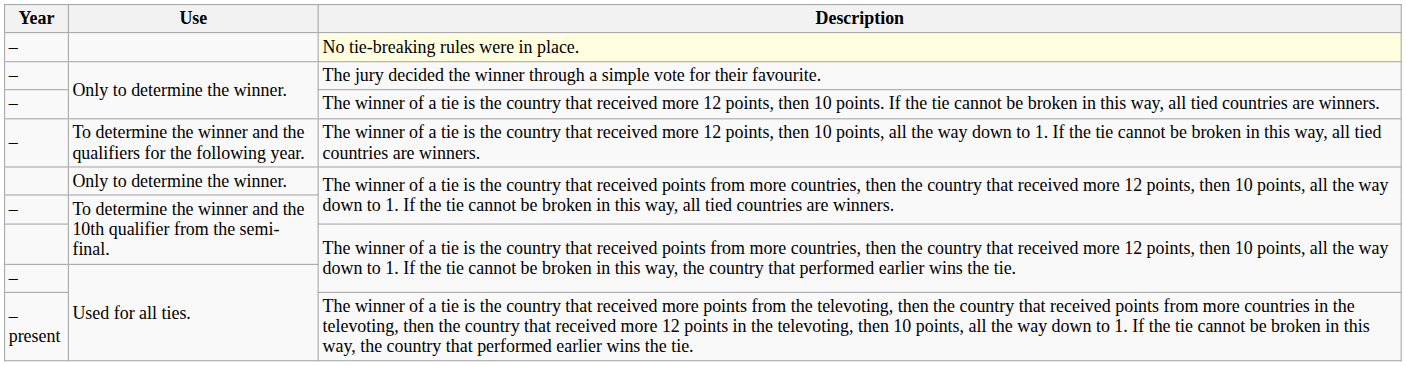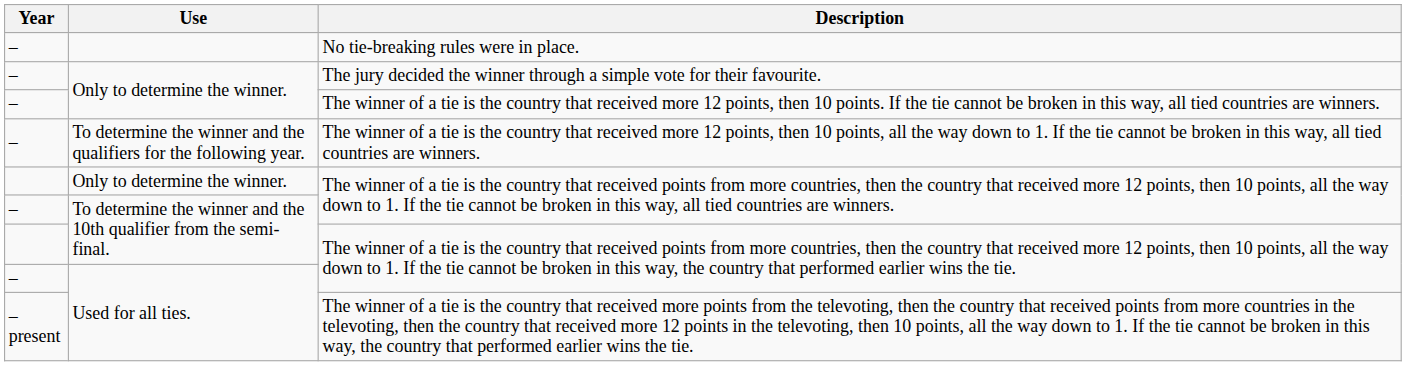(451, 47) lightyellow background -> (451, 47) no background
